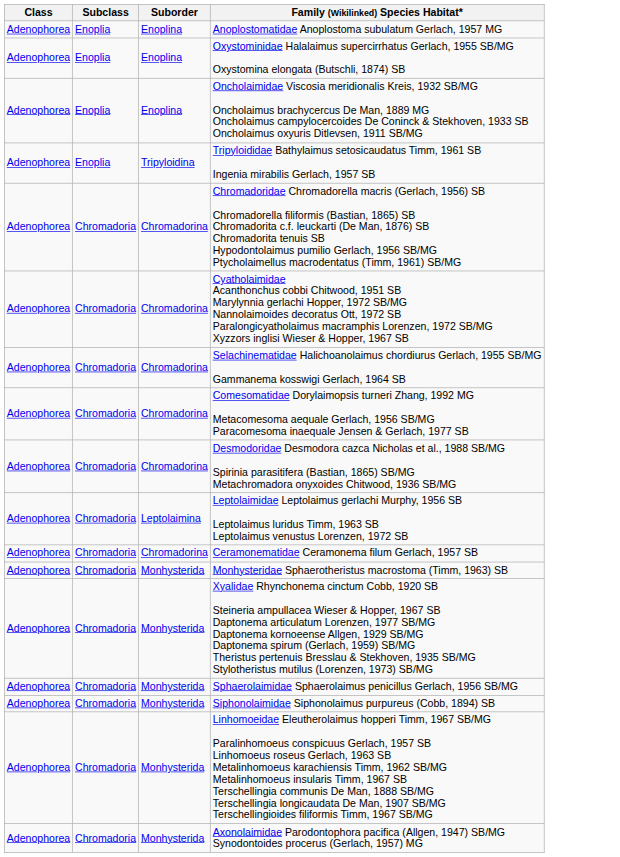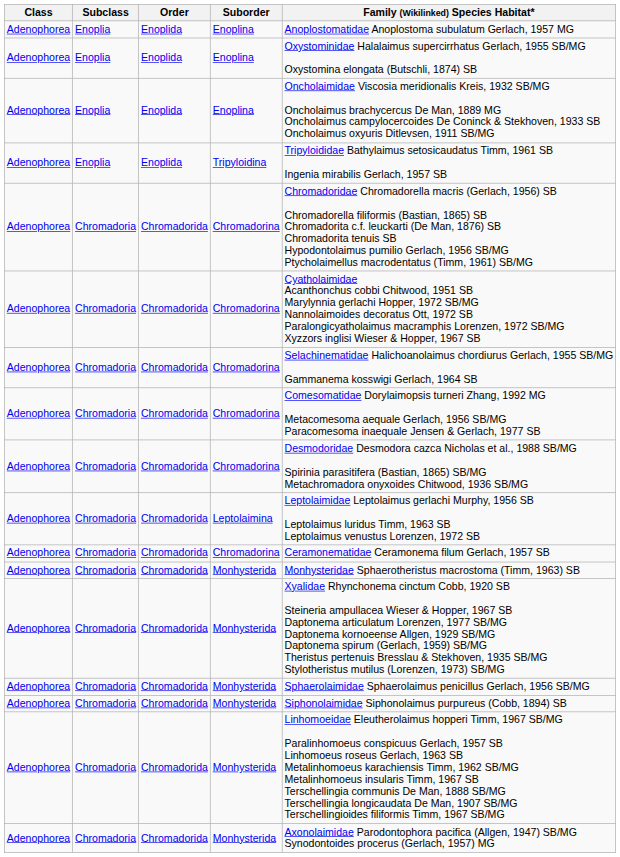+ column: (174, 12)
